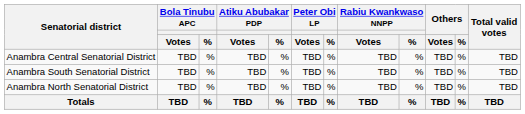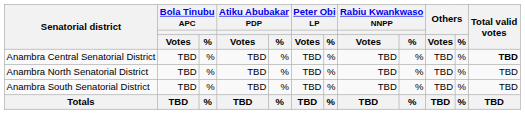(508, 57) normal -> (508, 57) bold
rows swapped: (77, 87) <-> (78, 72)
